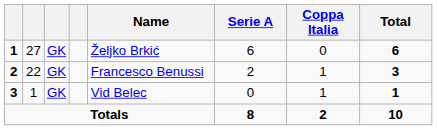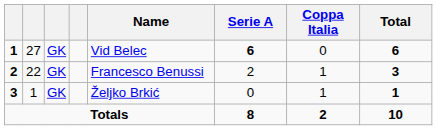(125, 51) Željko Brkić -> (119, 51) Vid Belec
(250, 51) normal -> (250, 51) bold
(119, 93) Vid Belec -> (125, 93) Željko Brkić
